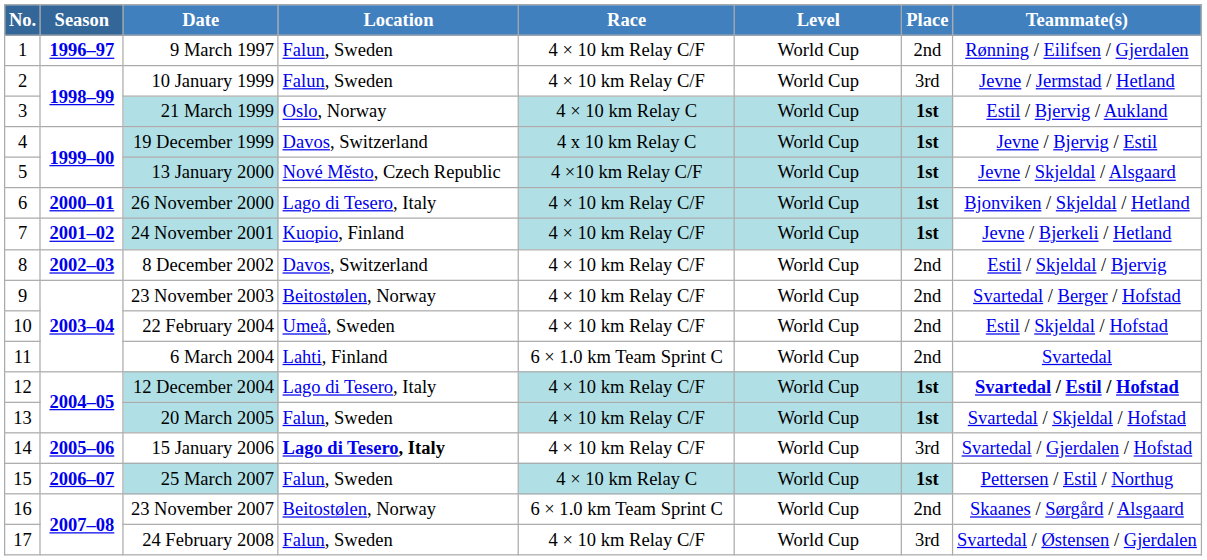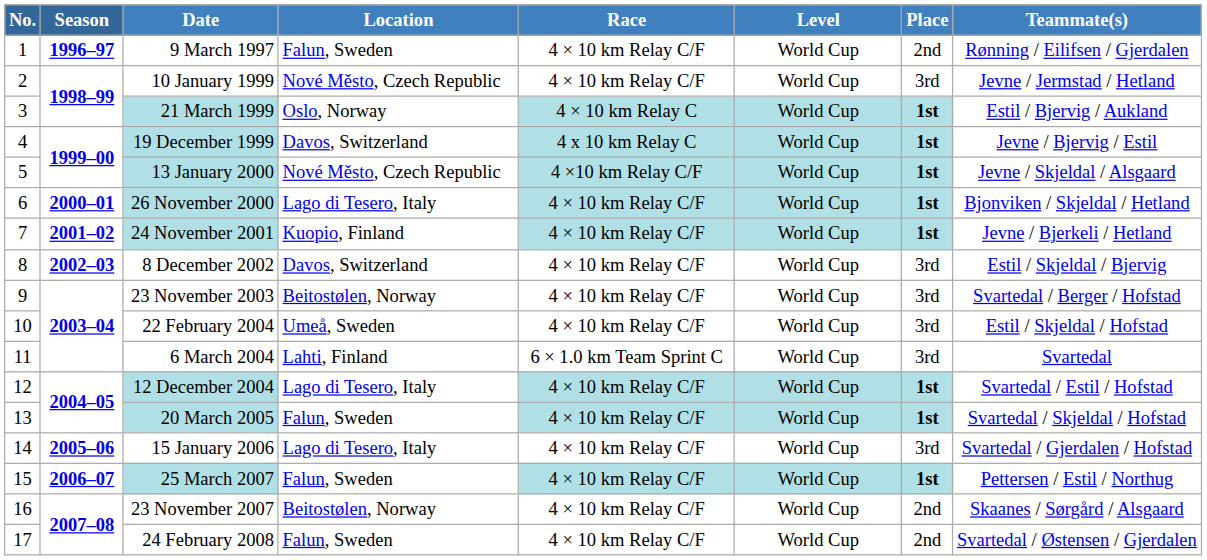(338, 81) Falun, Sweden -> (392, 81) Nové Město, Czech Republic
(927, 264) 2nd -> (927, 264) 3rd
(927, 295) 2nd -> (927, 295) 3rd
(927, 325) 2nd -> (927, 325) 3rd
(927, 356) 2nd -> (927, 356) 3rd
(1077, 386) bold -> (1077, 386) normal
(364, 448) bold -> (359, 448) normal
(627, 478) 4 × 10 km Relay C -> (627, 478) 4 × 10 km Relay C/F
(627, 509) 6 × 1.0 km Team Sprint C -> (627, 509) 4 × 10 km Relay C/F
(927, 539) 3rd -> (927, 539) 2nd
